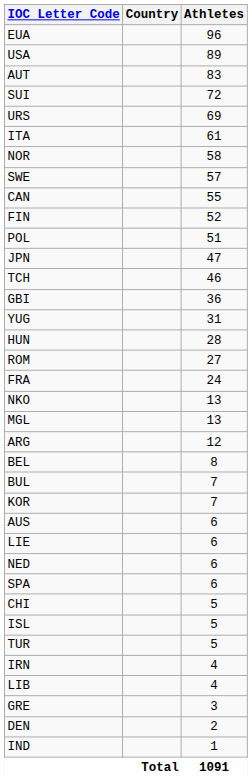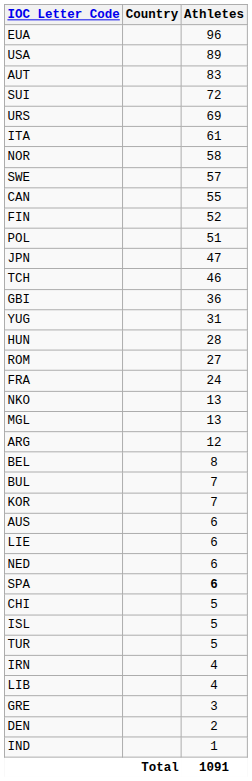(214, 584) normal -> (214, 584) bold
